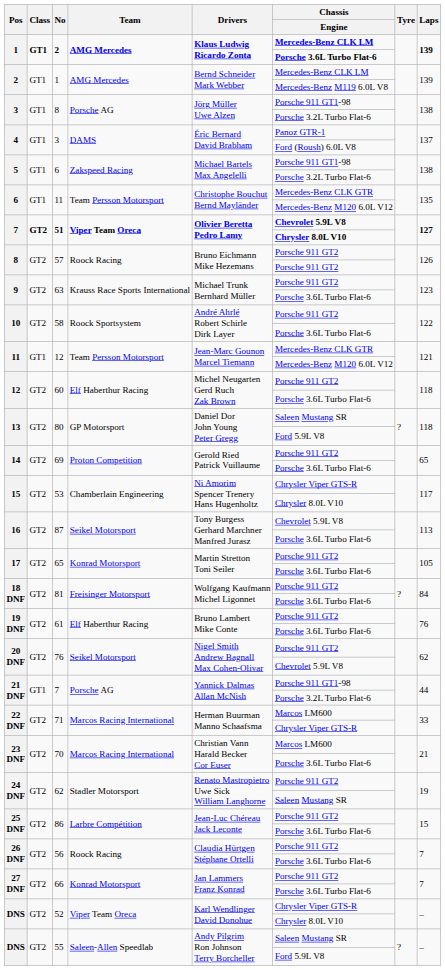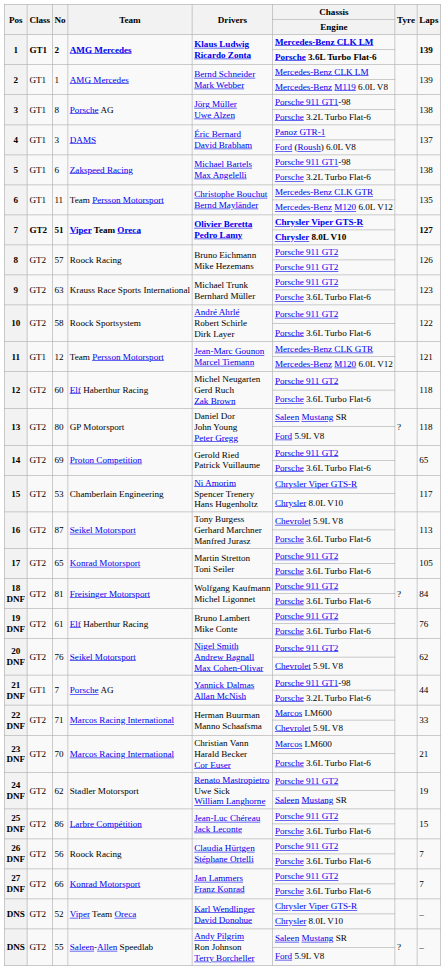(310, 222) Chevrolet 5.9L V8 -> (319, 222) Chrysler Viper GTS-R
(316, 728) Chrysler Viper GTS-R -> (309, 728) Chevrolet 5.9L V8
